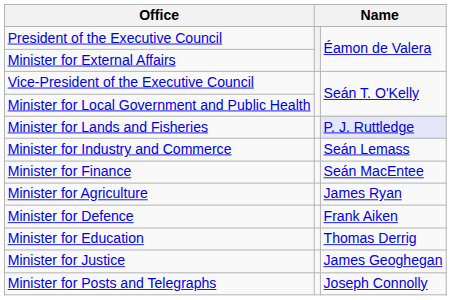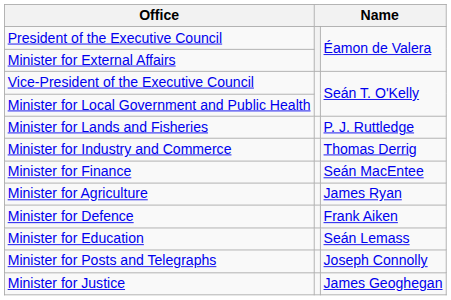(369, 127) lavender background -> (369, 127) no background
(367, 149) Seán Lemass -> (370, 149) Thomas Derrig
(370, 238) Thomas Derrig -> (367, 238) Seán Lemass
rows swapped: (66, 261) <-> (112, 283)
